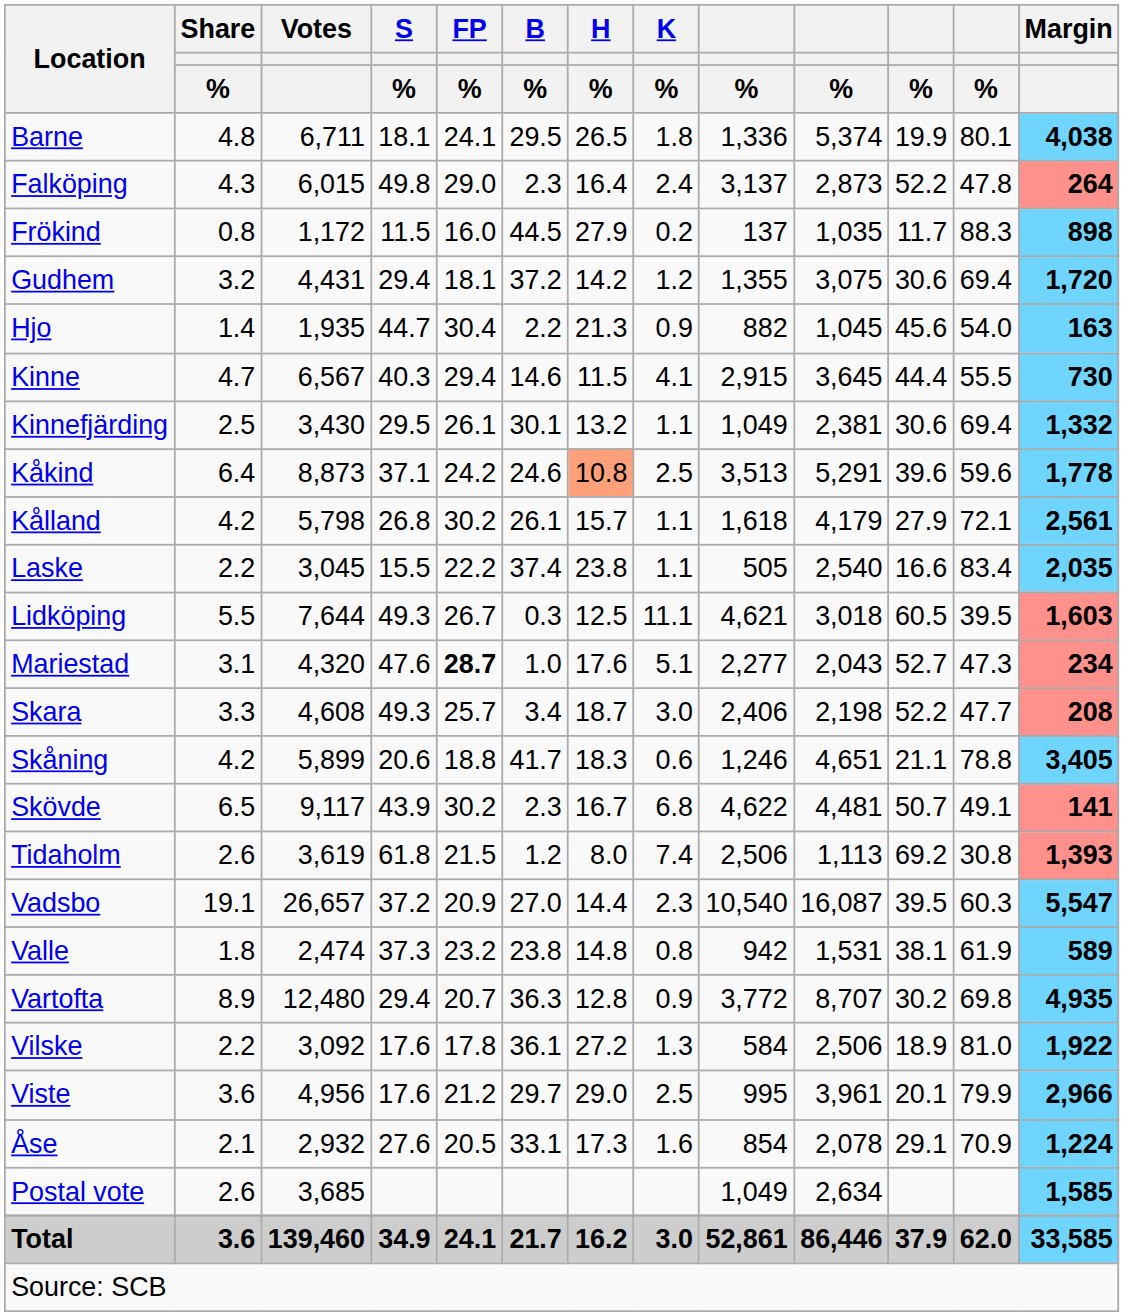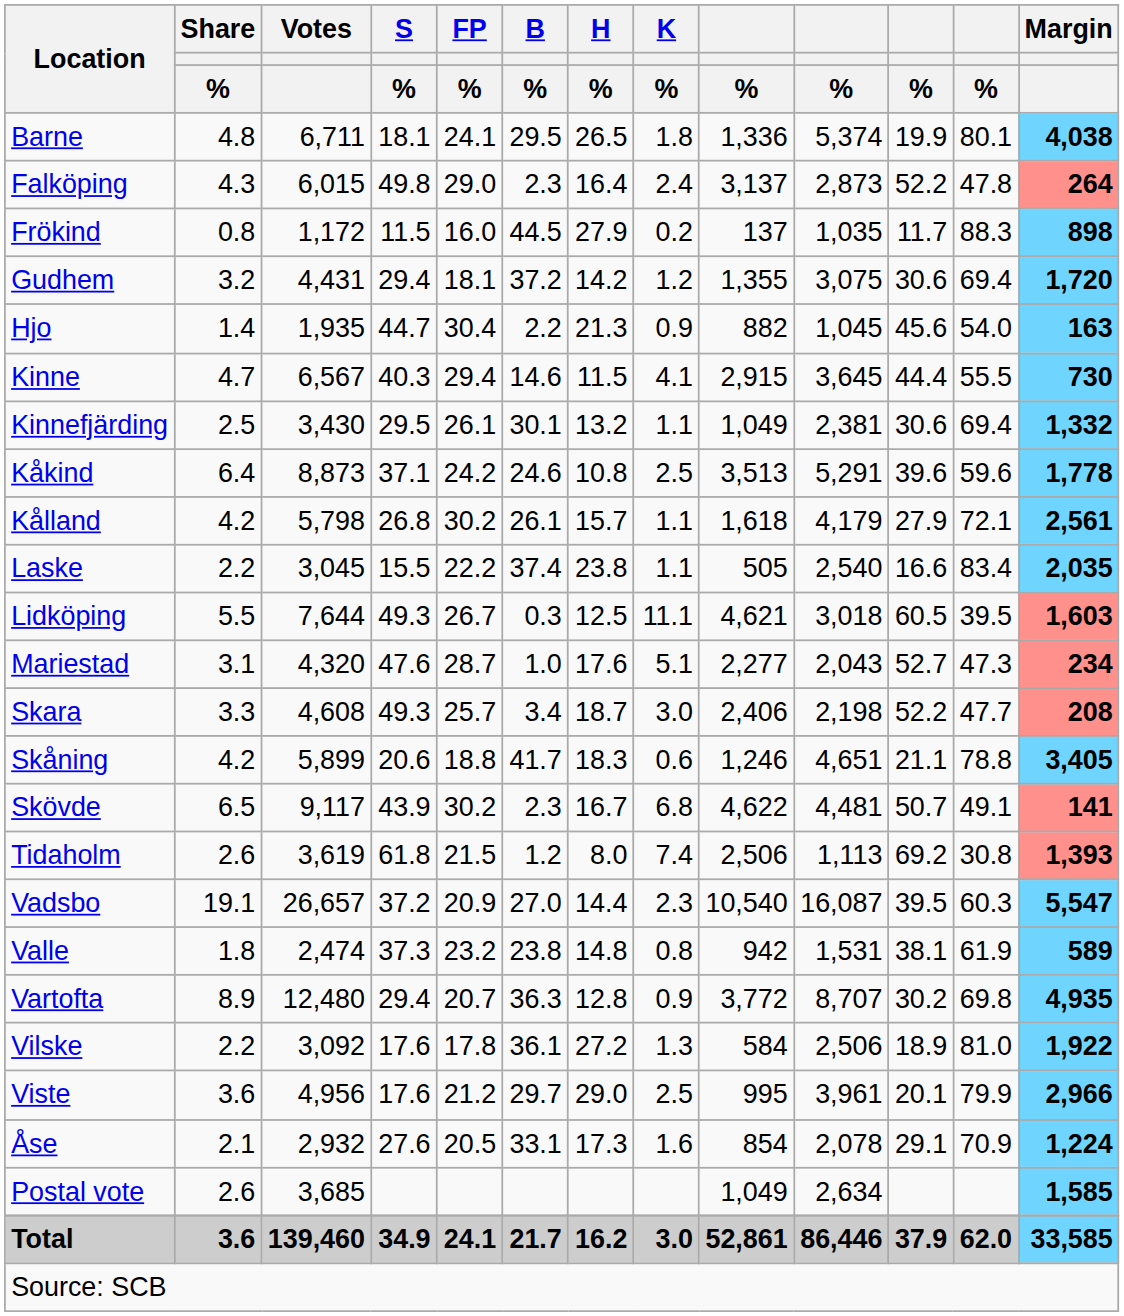(601, 472) lightsalmon background -> (601, 472) no background
(470, 663) bold -> (470, 663) normal
